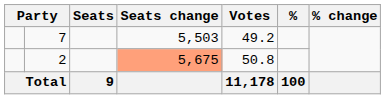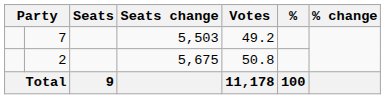(198, 60) lightsalmon background -> (198, 60) no background
